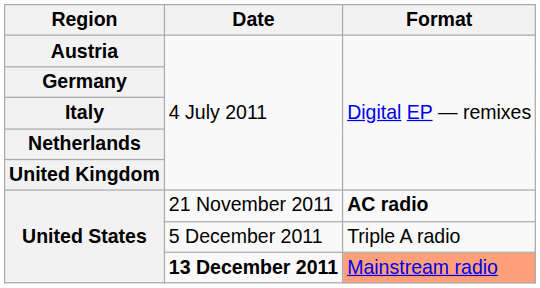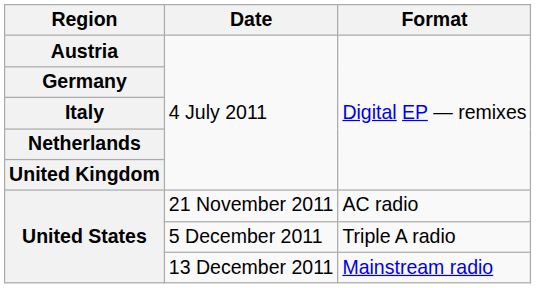(388, 205) bold -> (380, 205) normal
(253, 267) bold -> (251, 267) normal
(423, 267) lightsalmon background -> (418, 267) no background
